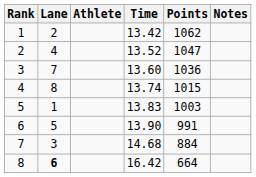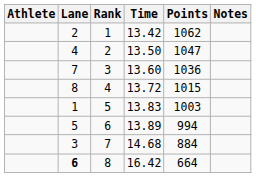columns swapped: (21, 14) <-> (97, 14)
(144, 51) 13.52 -> (144, 51) 13.50
(144, 88) 13.74 -> (144, 88) 13.72
(144, 126) 13.90 -> (144, 126) 13.89
(187, 126) 991 -> (187, 126) 994
